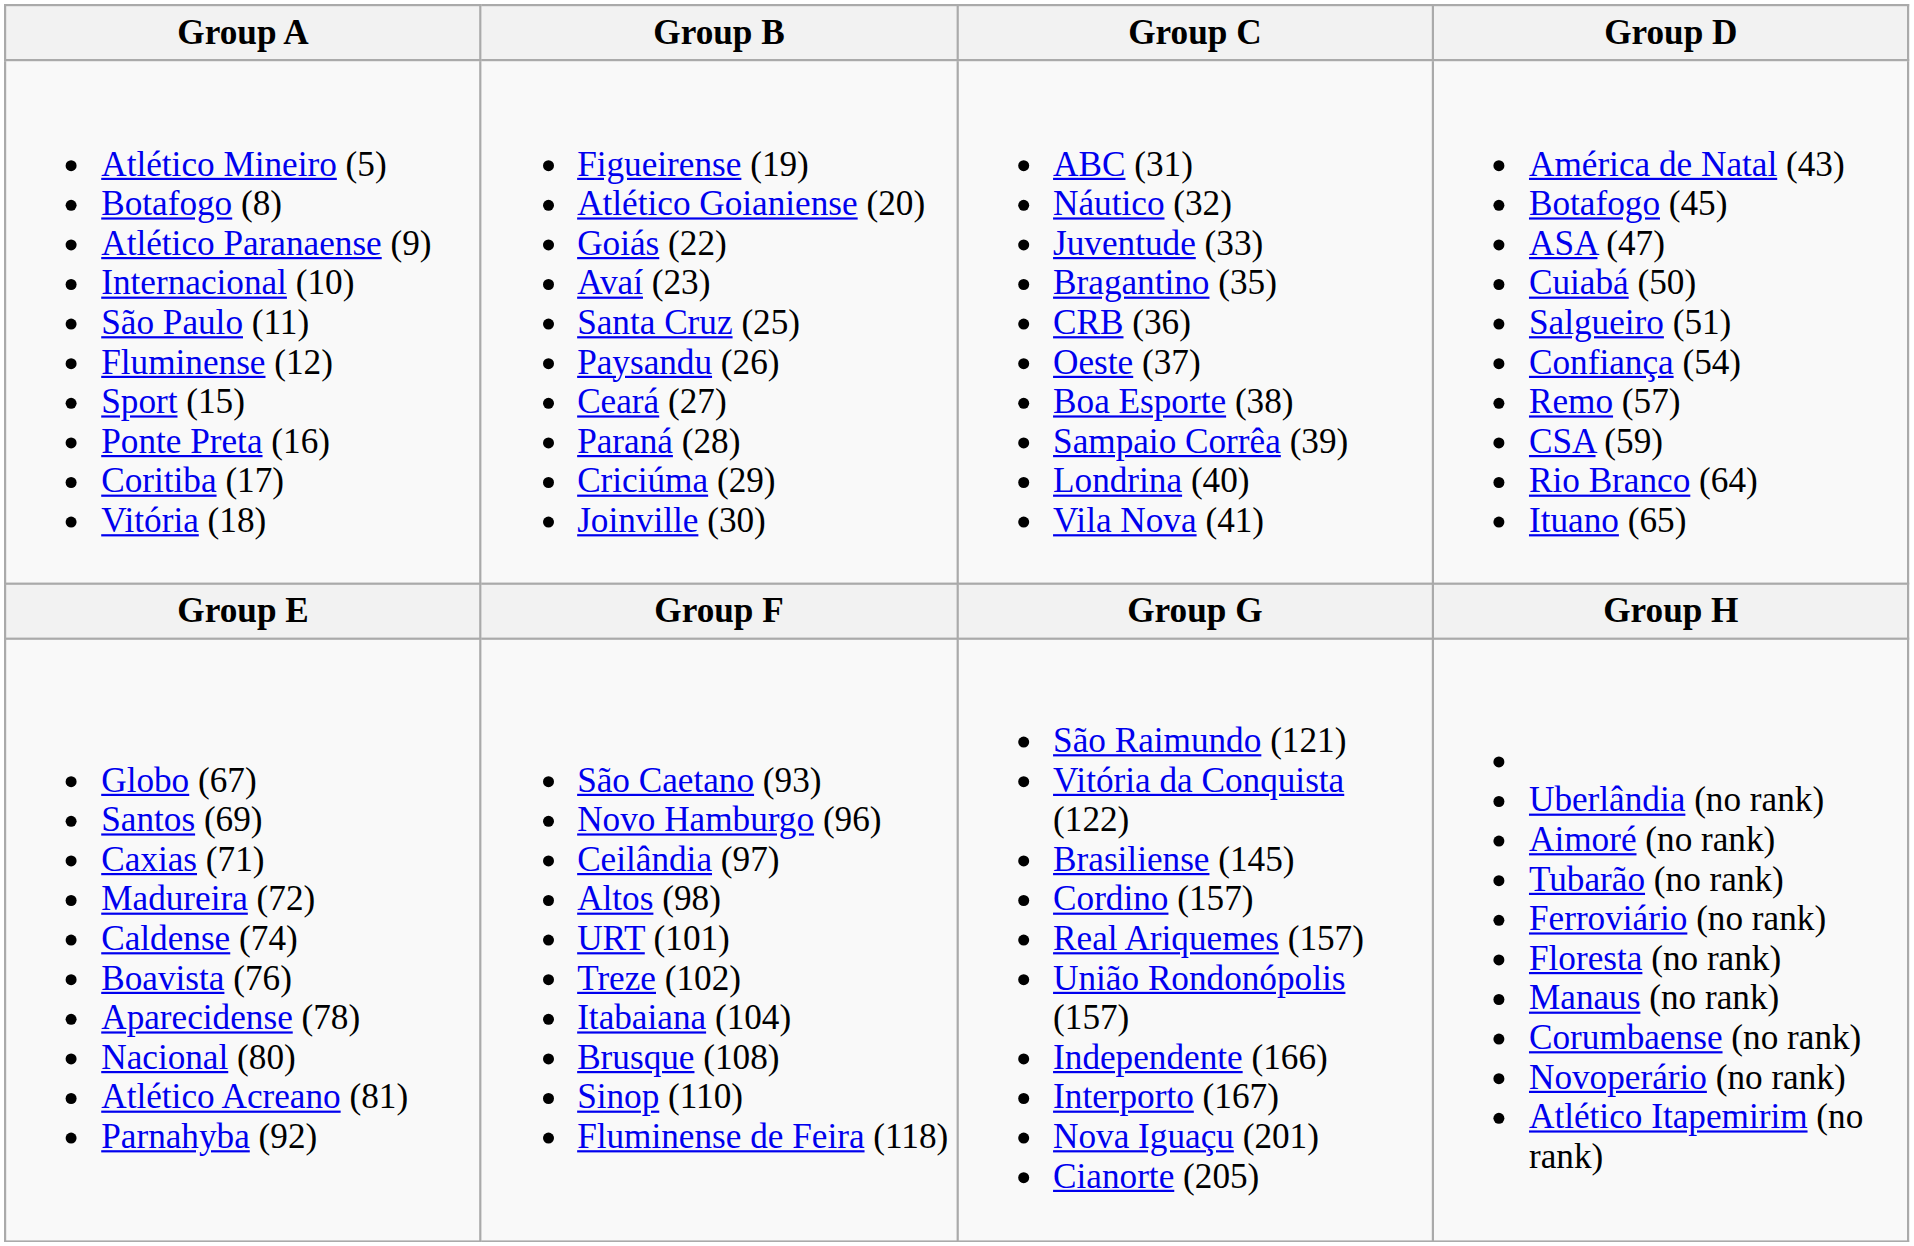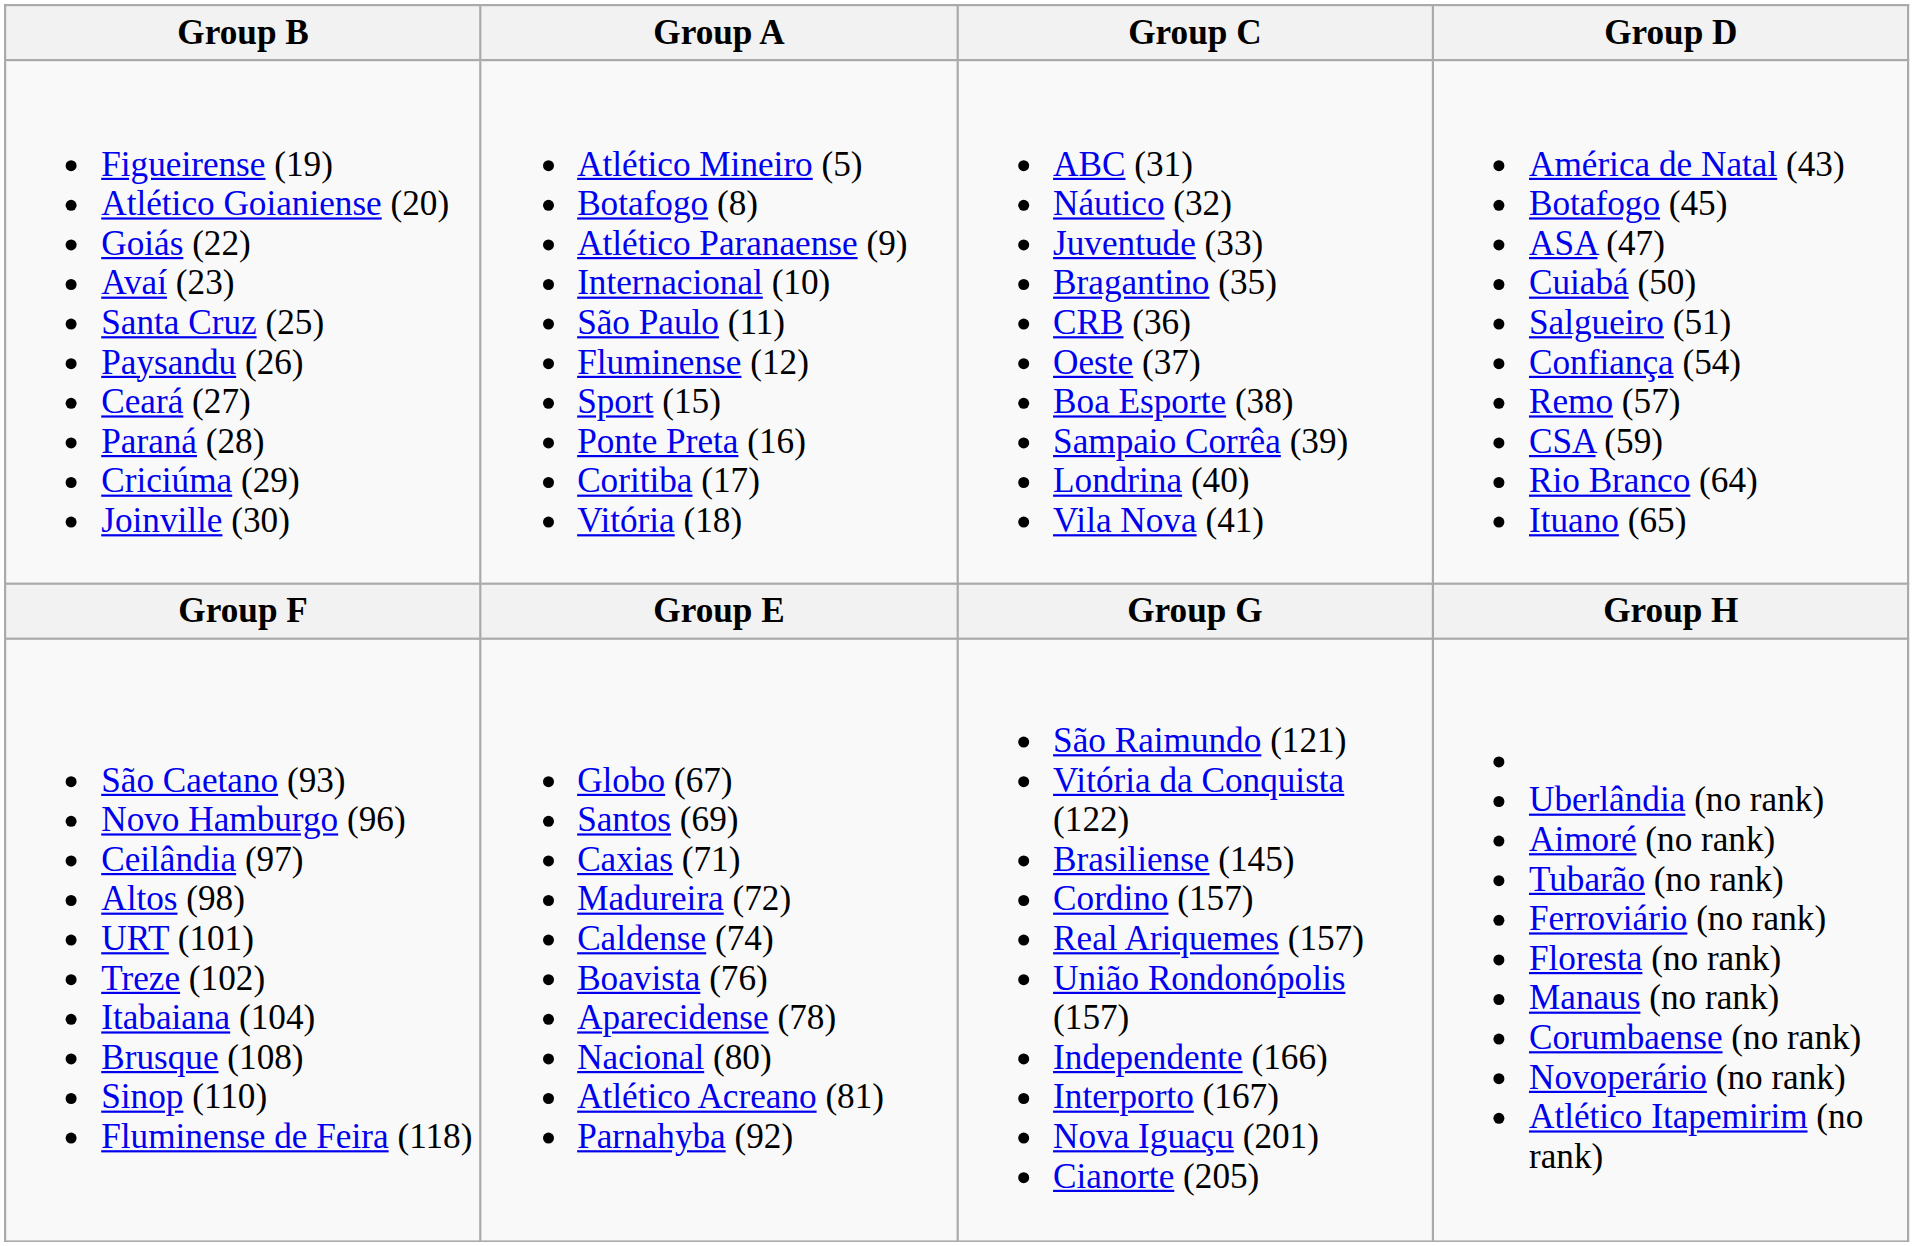columns swapped: (243, 32) <-> (719, 32)
